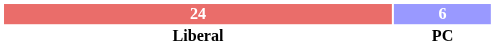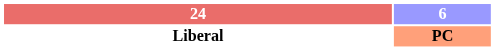(443, 36) no background -> (443, 36) lightsalmon background
